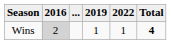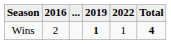(56, 30) lightgrey background -> (56, 30) no background
(96, 30) normal -> (96, 30) bold
